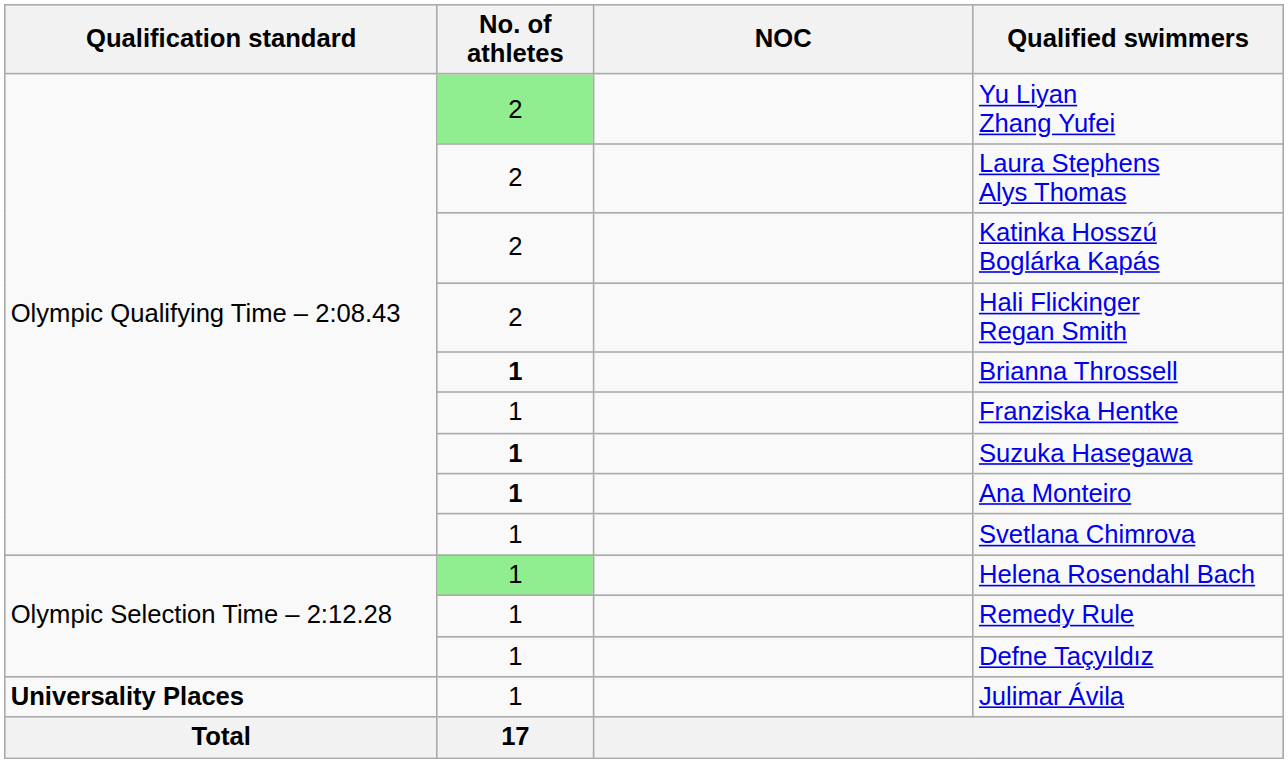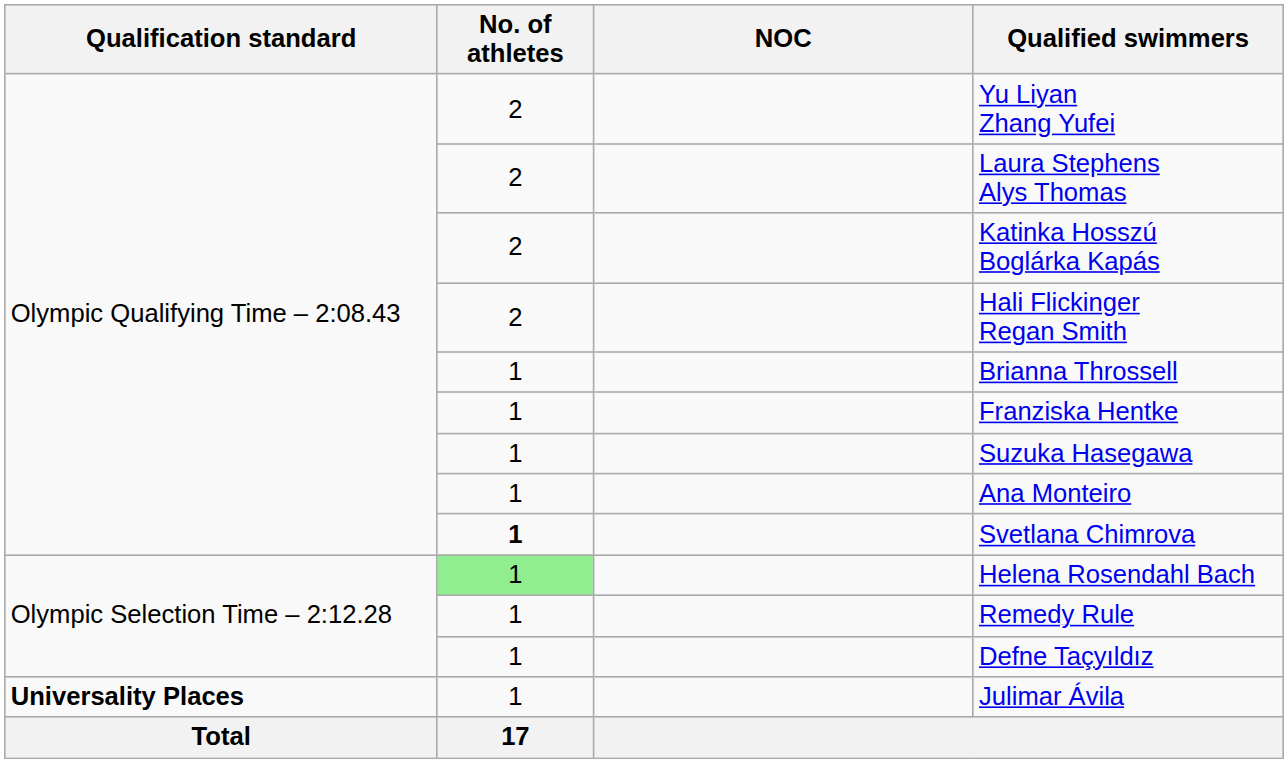(515, 108) lightgreen background -> (515, 108) no background
(515, 371) bold -> (515, 371) normal
(515, 452) bold -> (515, 452) normal
(515, 493) bold -> (515, 493) normal
(515, 534) normal -> (515, 534) bold
